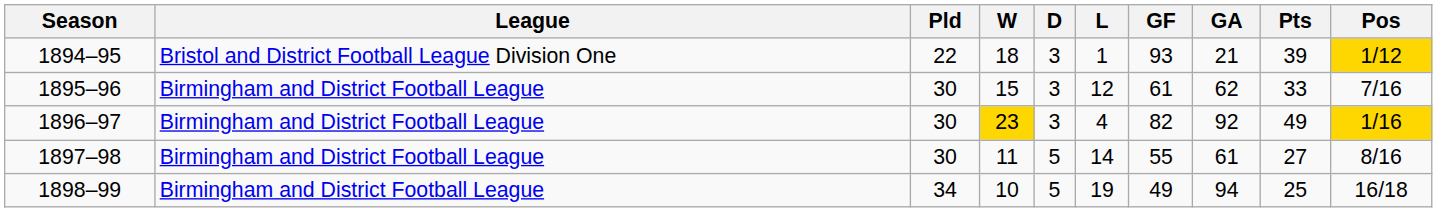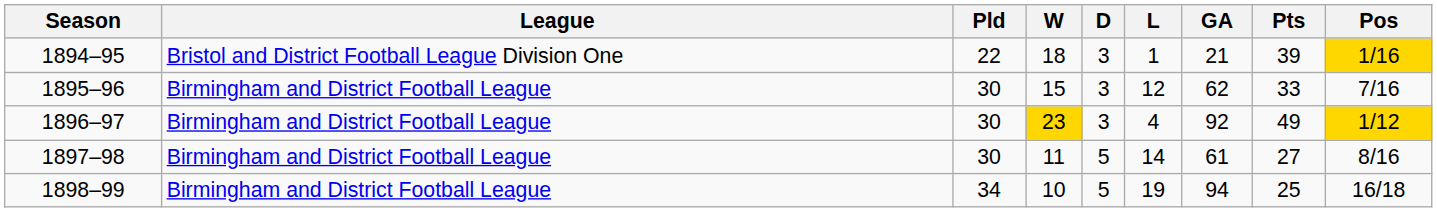- column: (1161, 21)
(1381, 55) 1/12 -> (1379, 55) 1/16
(1381, 122) 1/16 -> (1379, 122) 1/12
